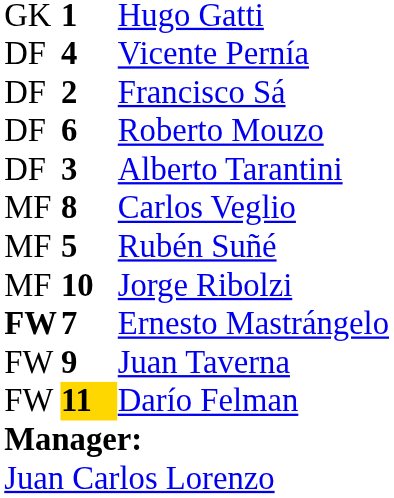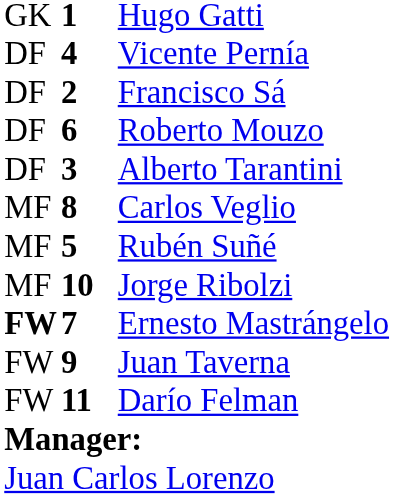(76, 400) gold background -> (76, 400) no background
